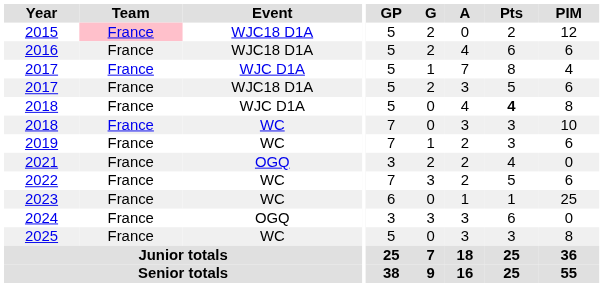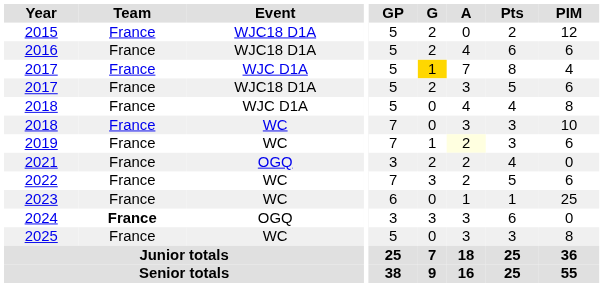(131, 31) pink background -> (132, 31) no background
(431, 69) no background -> (432, 69) gold background
(511, 106) bold -> (512, 106) normal
(465, 143) no background -> (466, 143) lightyellow background
(131, 217) normal -> (132, 217) bold
